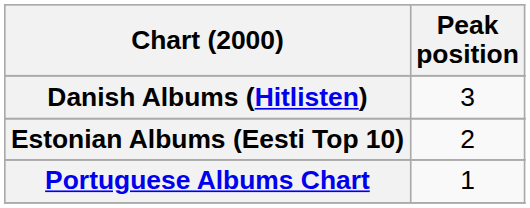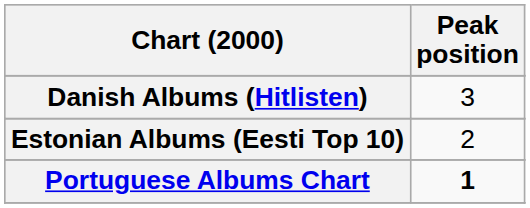(468, 180) normal -> (468, 180) bold
